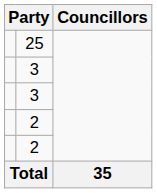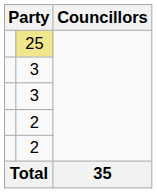(34, 43) no background -> (34, 43) khaki background
